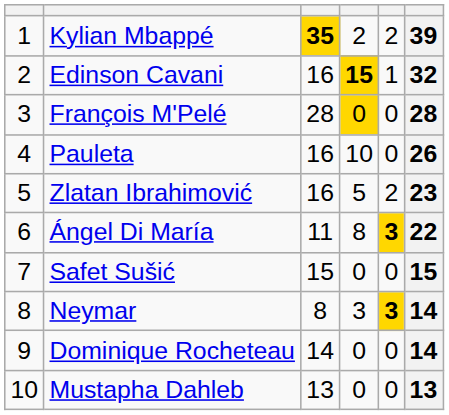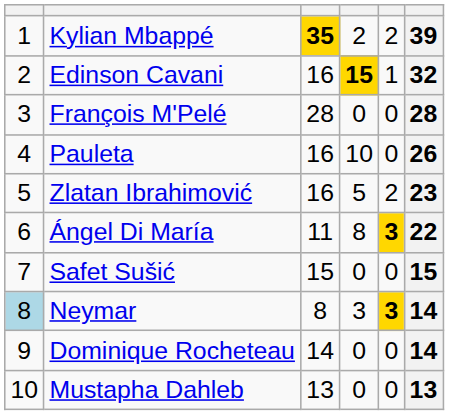(359, 114) gold background -> (359, 114) no background
(24, 310) no background -> (24, 310) lightblue background
